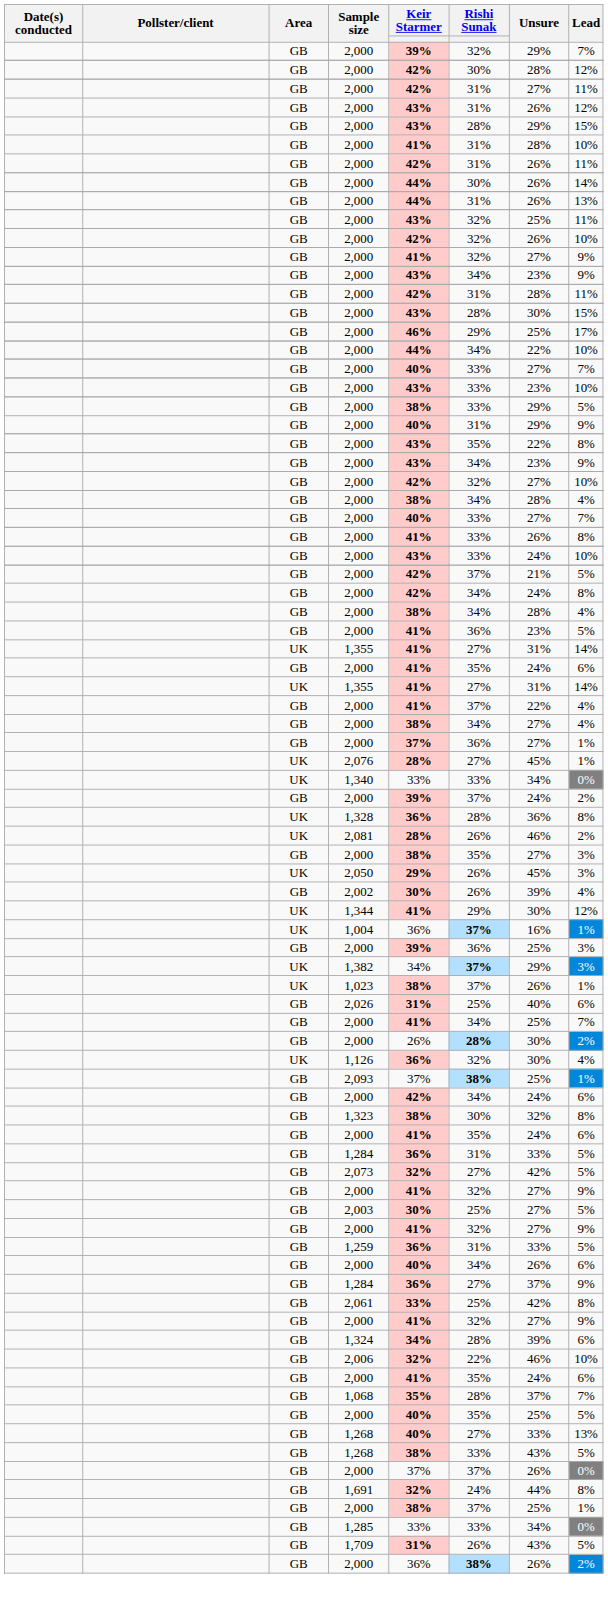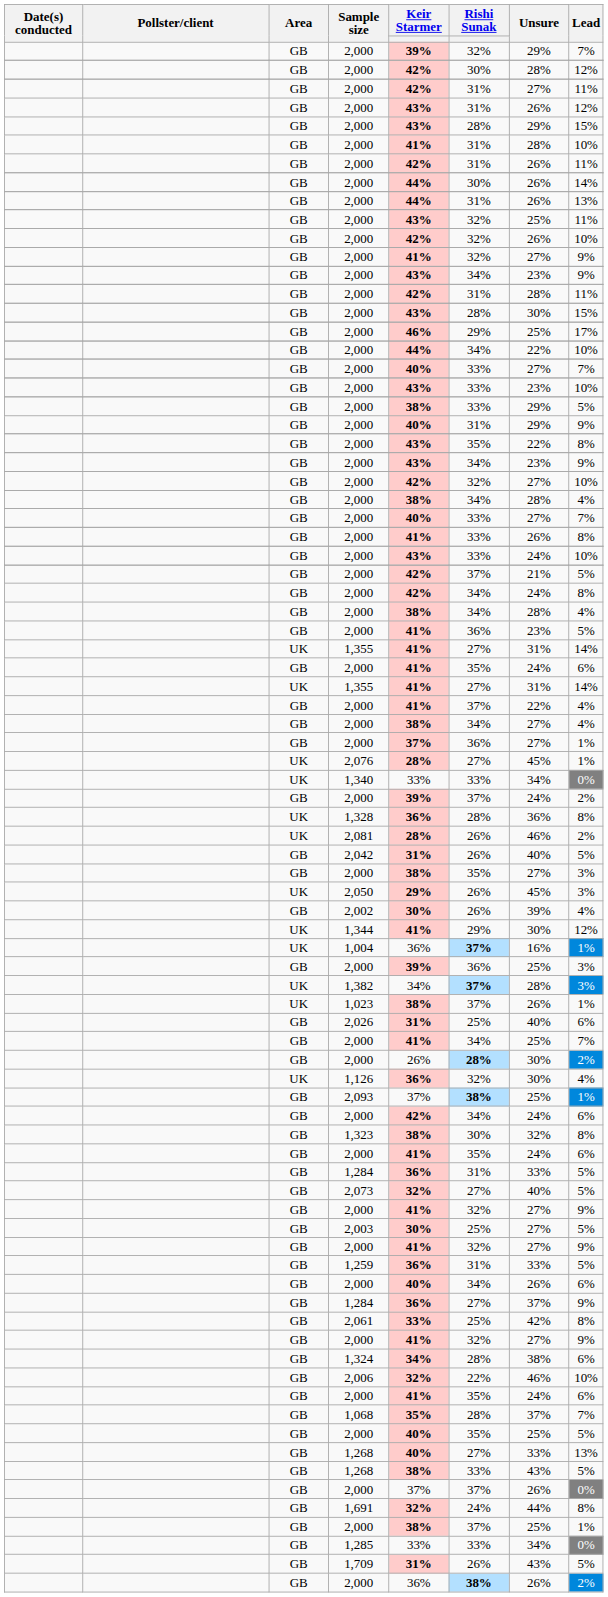+ row: (299, 855)
(539, 967) 29% -> (539, 985) 28%
(539, 1172) 42% -> (539, 1191) 40%
(539, 1340) 39% -> (539, 1359) 38%
